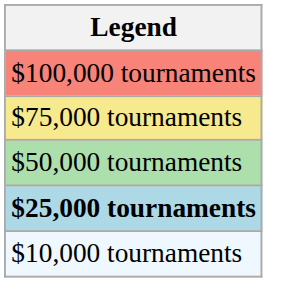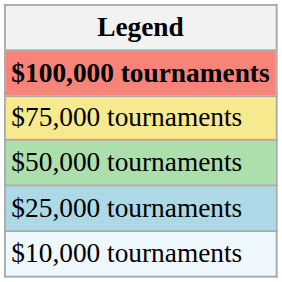(134, 72) normal -> (140, 72) bold
(134, 207) bold -> (127, 207) normal
